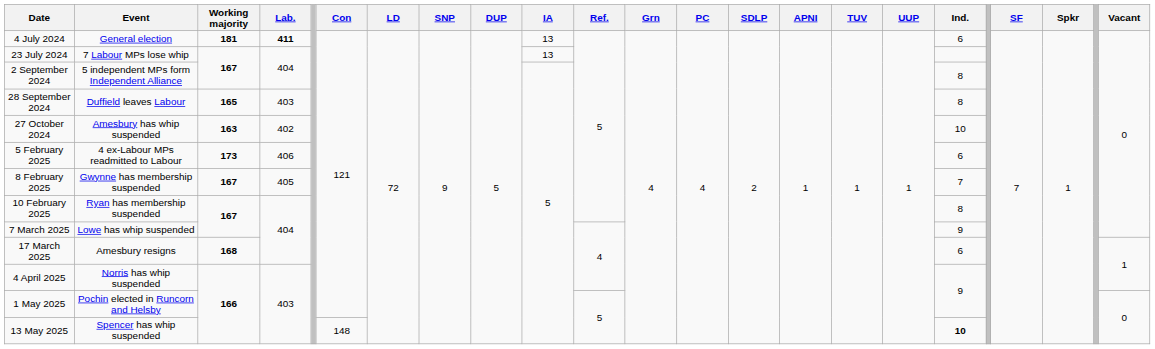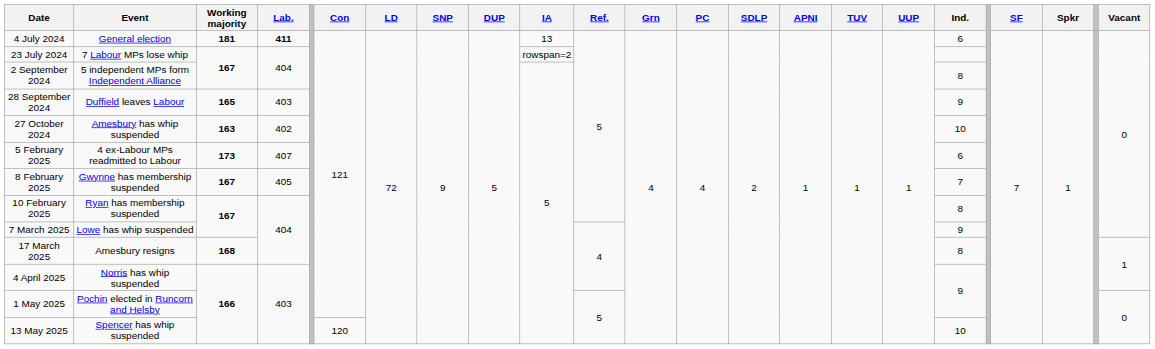(548, 54) 13 -> (547, 54) rowspan=2
(960, 102) 8 -> (960, 102) 9
(285, 155) 406 -> (283, 155) 407
(960, 250) 6 -> (960, 250) 8
(342, 330) 148 -> (340, 330) 120
(960, 330) bold -> (960, 330) normal
